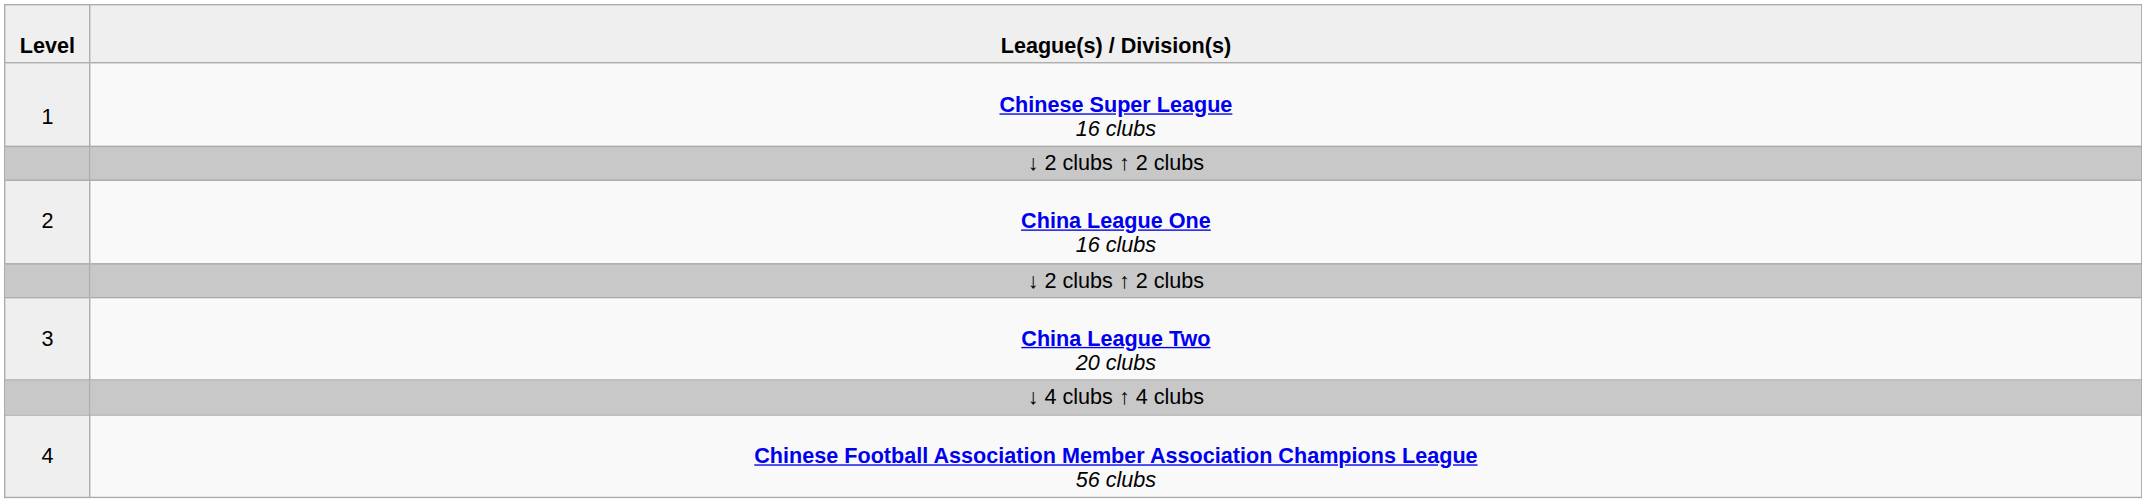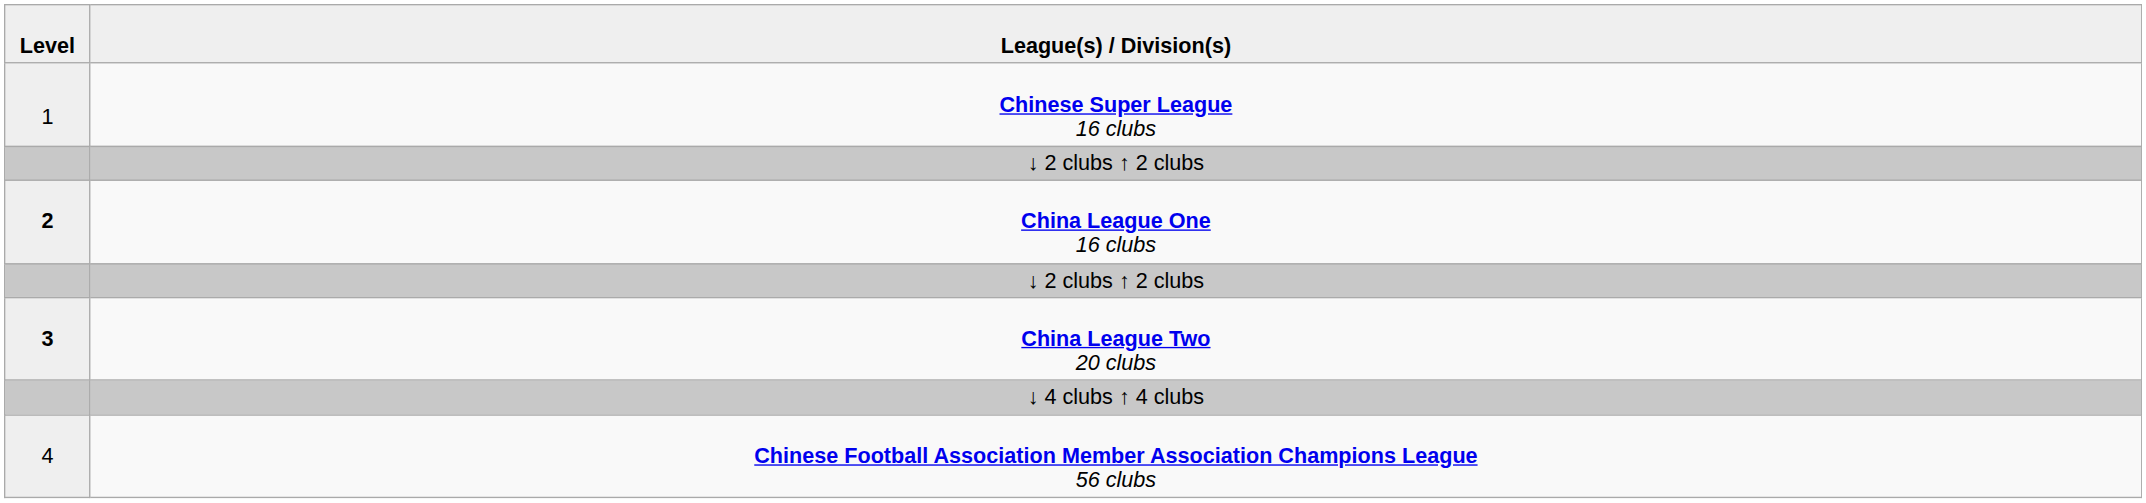(47, 221) normal -> (47, 221) bold
(47, 338) normal -> (47, 338) bold
